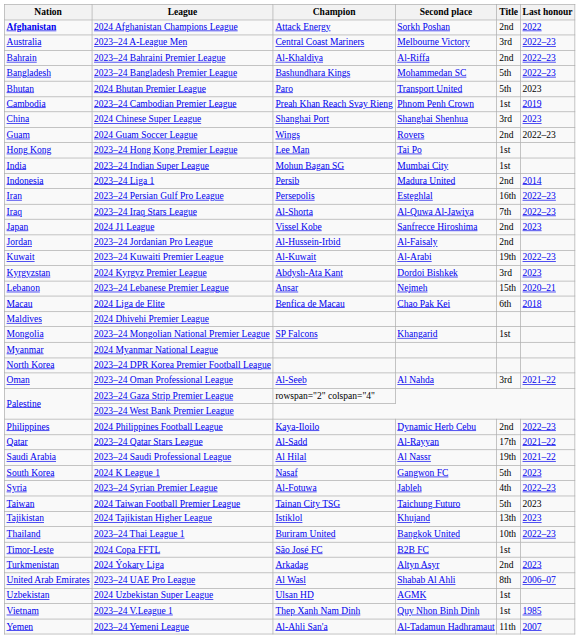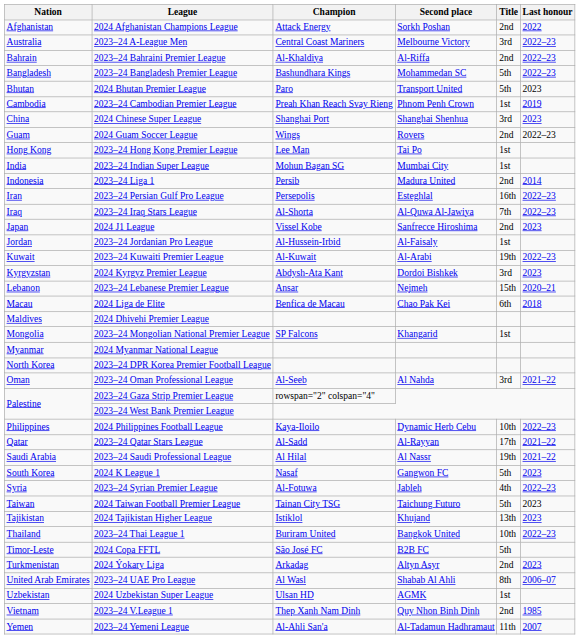(31, 27) bold -> (30, 27) normal
(506, 242) 2nd -> (505, 242) 1st
(506, 427) 2nd -> (508, 427) 10th
(505, 549) 1st -> (505, 549) 5th
(505, 611) 1st -> (506, 611) 2nd
